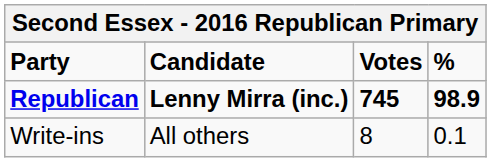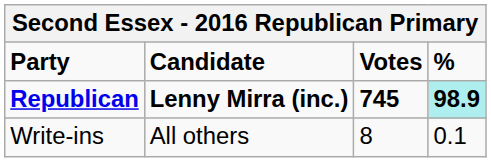(457, 99) no background -> (457, 99) paleturquoise background
